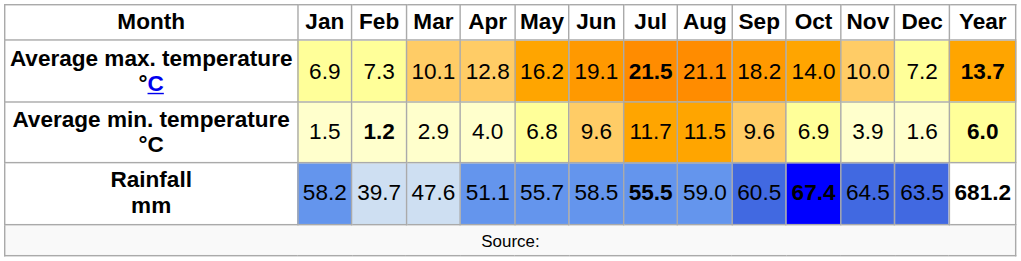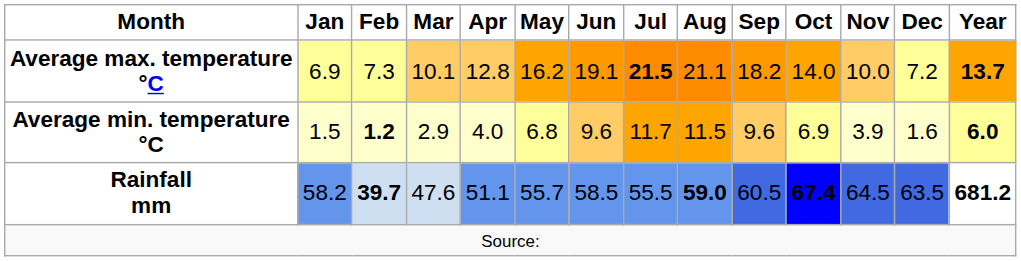(379, 193) normal -> (379, 193) bold
(651, 193) bold -> (651, 193) normal
(705, 193) normal -> (705, 193) bold
